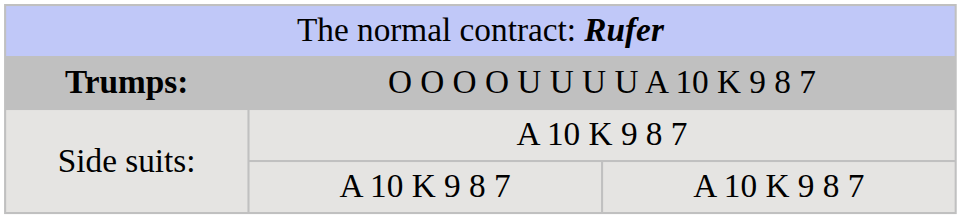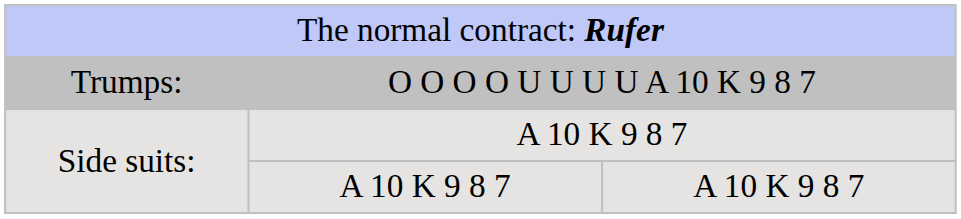(127, 82) bold -> (127, 82) normal
